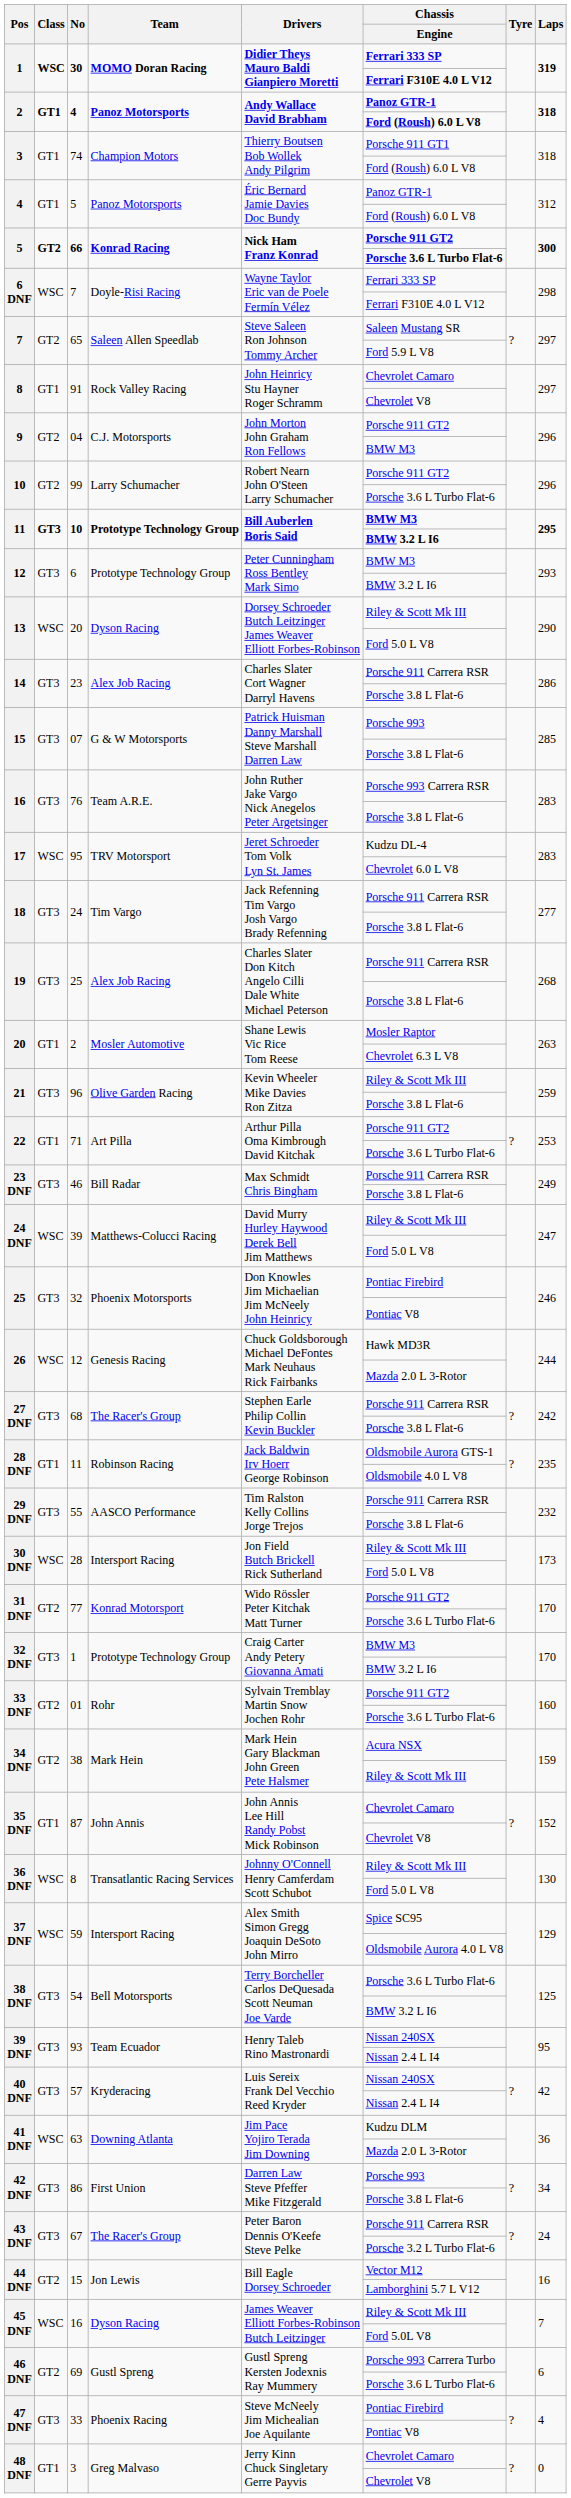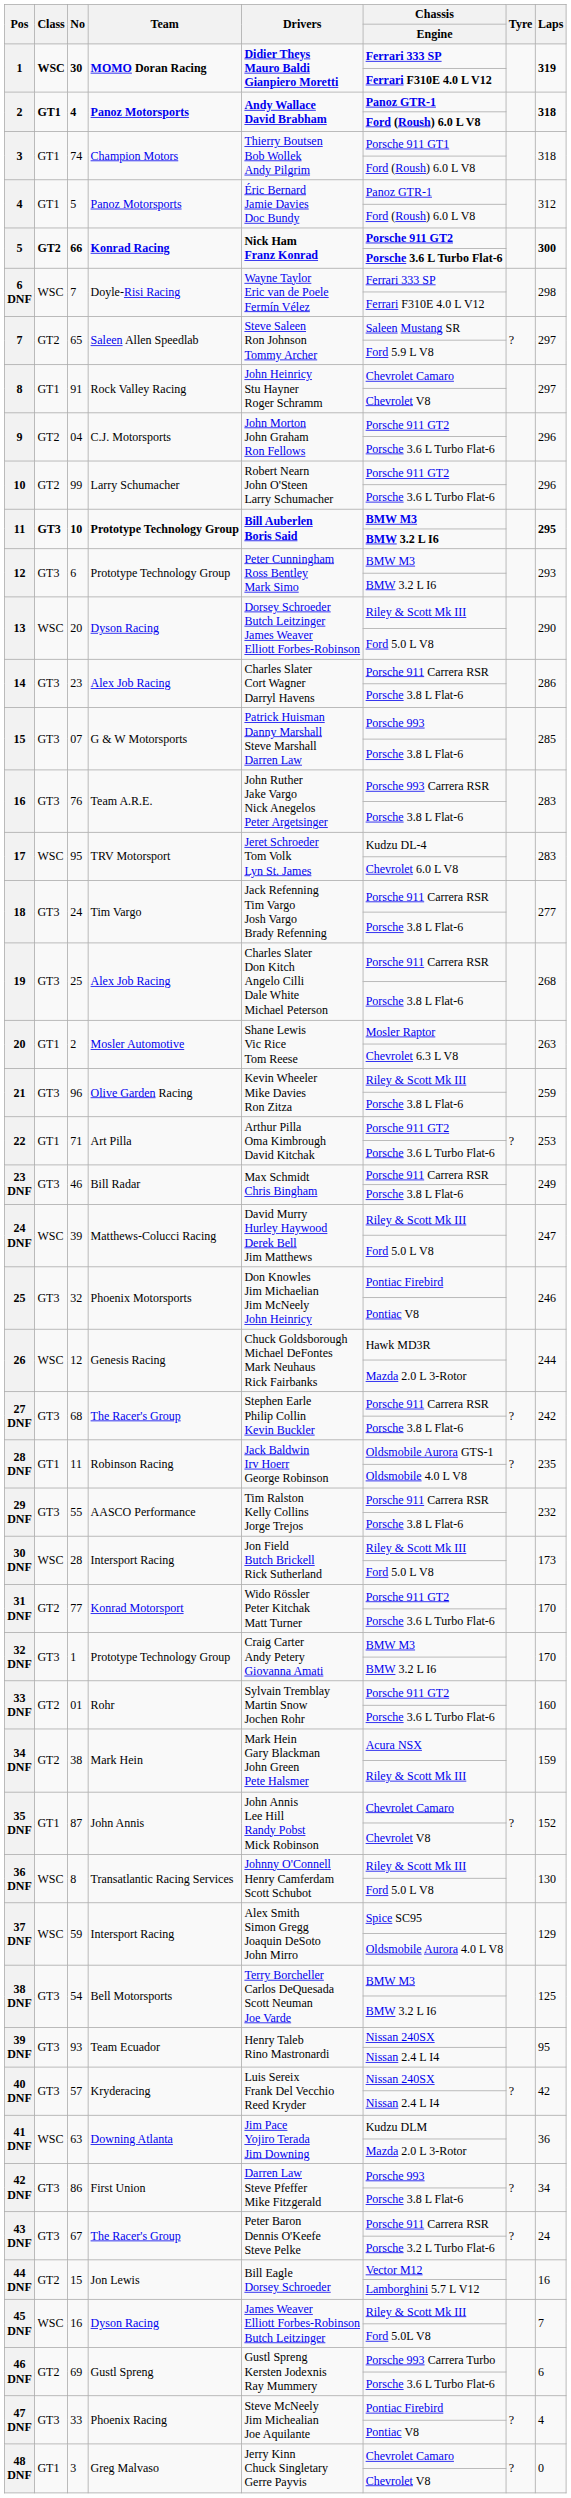(390, 449) BMW M3 -> (430, 449) Porsche 3.6 L Turbo Flat-6
(430, 1980) Porsche 3.6 L Turbo Flat-6 -> (390, 1980) BMW M3
